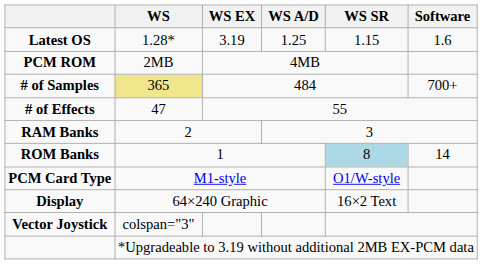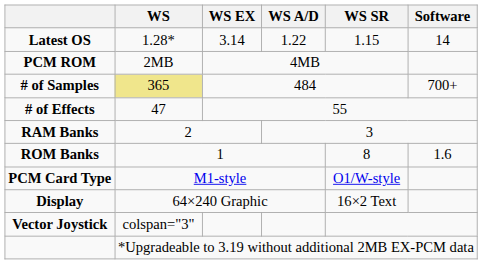(232, 39) 3.19 -> (232, 39) 3.14
(294, 39) 1.25 -> (294, 39) 1.22
(443, 39) 1.6 -> (443, 39) 14
(367, 155) lightblue background -> (367, 155) no background
(443, 155) 14 -> (443, 155) 1.6
